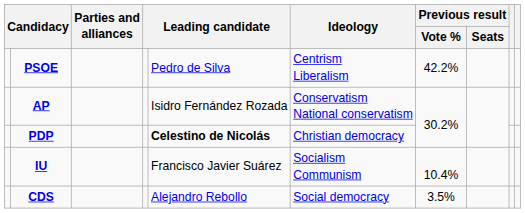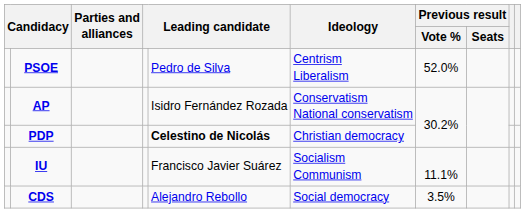(441, 67) 42.2% -> (441, 67) 52.0%
(441, 174) 10.4% -> (441, 174) 11.1%
